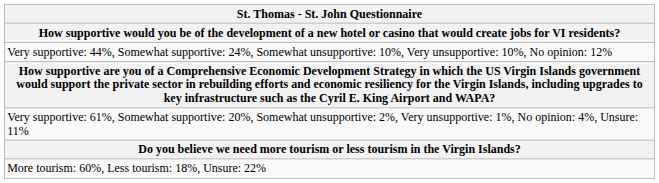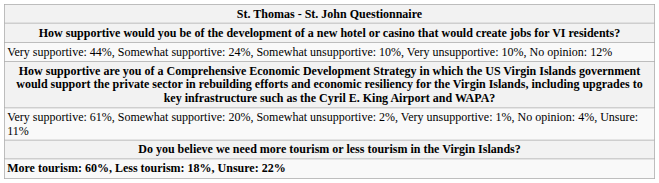(137, 168) normal -> (146, 168) bold
